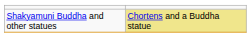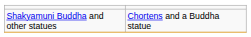(173, 21) khaki background -> (173, 21) no background
